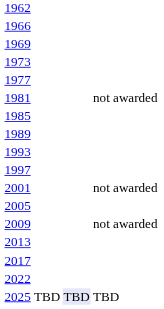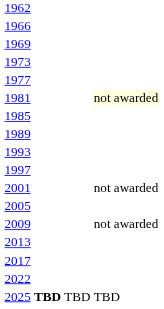(125, 98) no background -> (126, 98) lightyellow background
(47, 296) normal -> (47, 296) bold
(77, 296) lavender background -> (77, 296) no background
